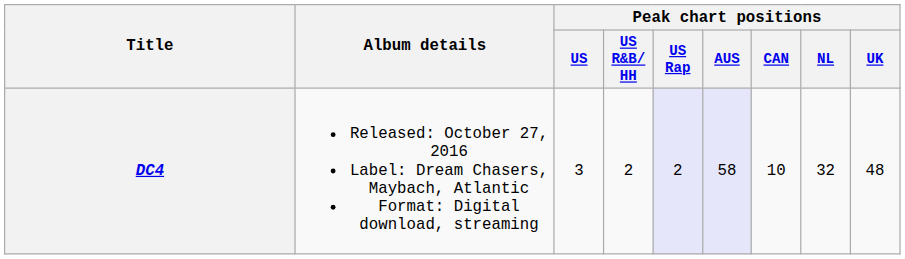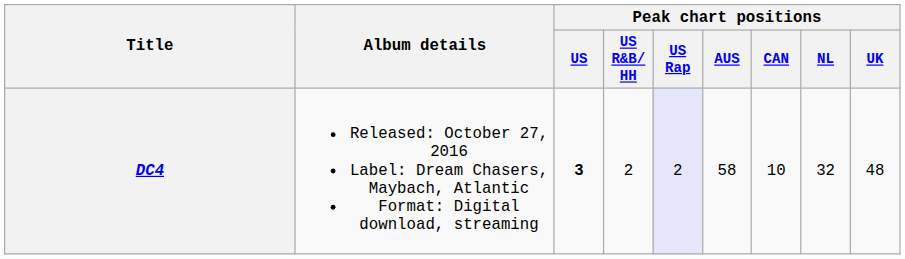(579, 171) normal -> (579, 171) bold
(727, 171) lavender background -> (727, 171) no background
